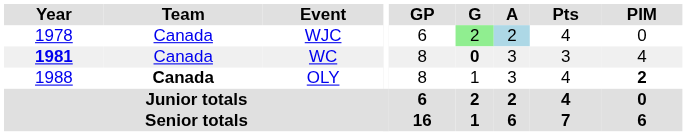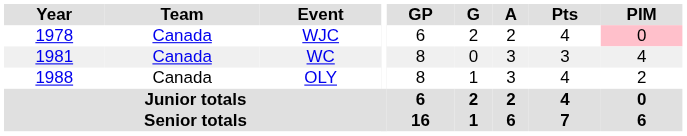(475, 35) lightgreen background -> (473, 35) no background
(512, 35) lightblue background -> (511, 35) no background
(642, 35) no background -> (642, 35) pink background
(54, 56) bold -> (54, 56) normal
(475, 56) bold -> (473, 56) normal
(183, 78) bold -> (182, 78) normal
(642, 78) bold -> (642, 78) normal
